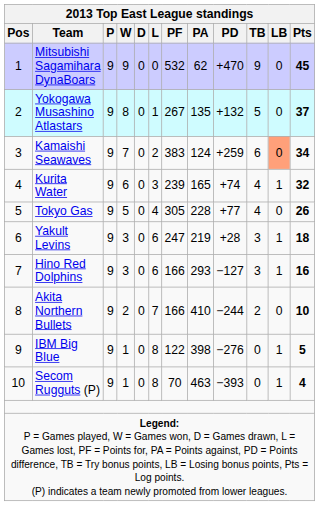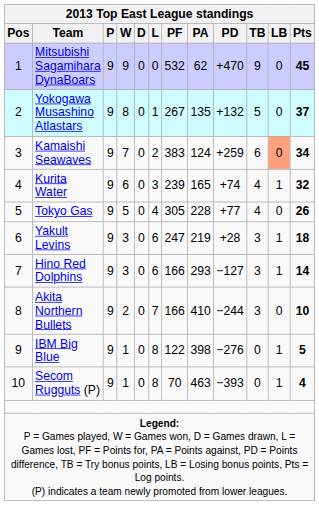(302, 271) 16 -> (302, 271) 14
(257, 310) 2 -> (257, 310) 3
